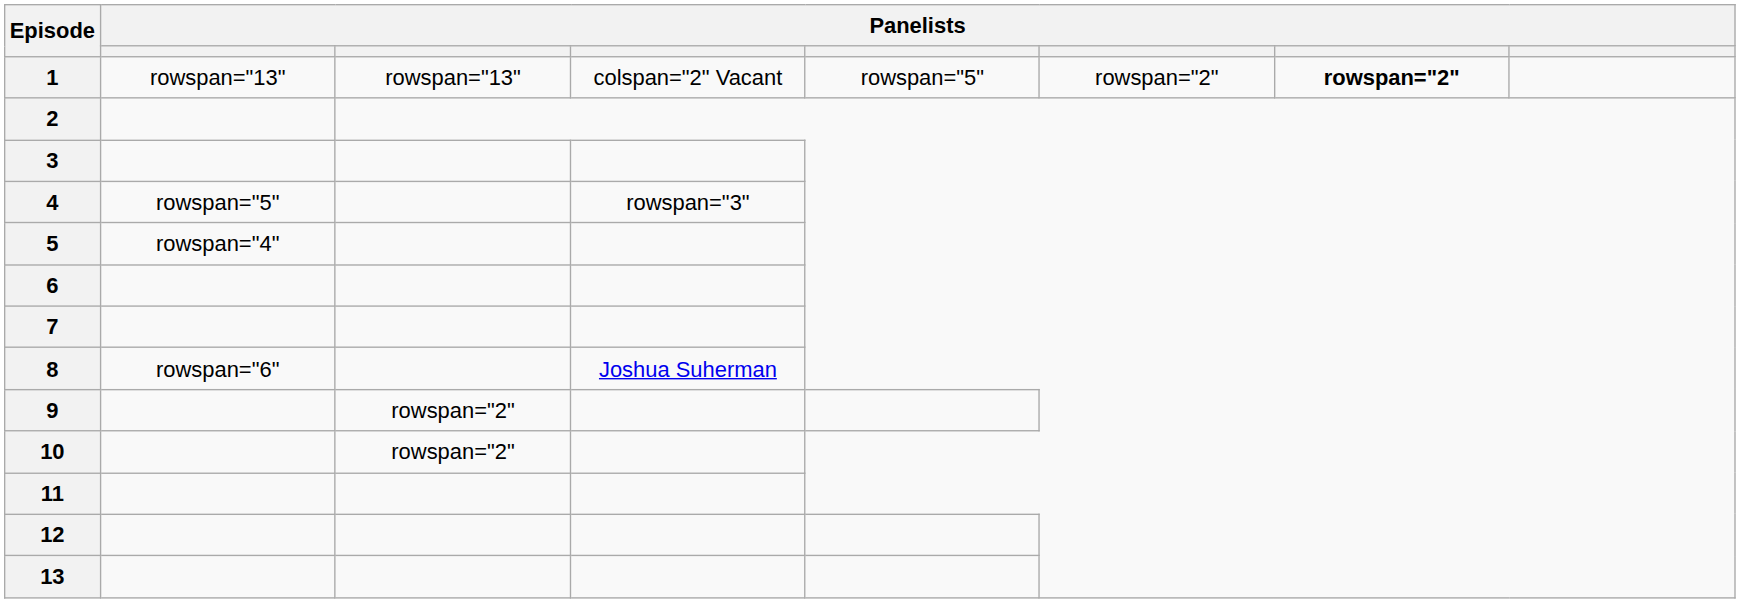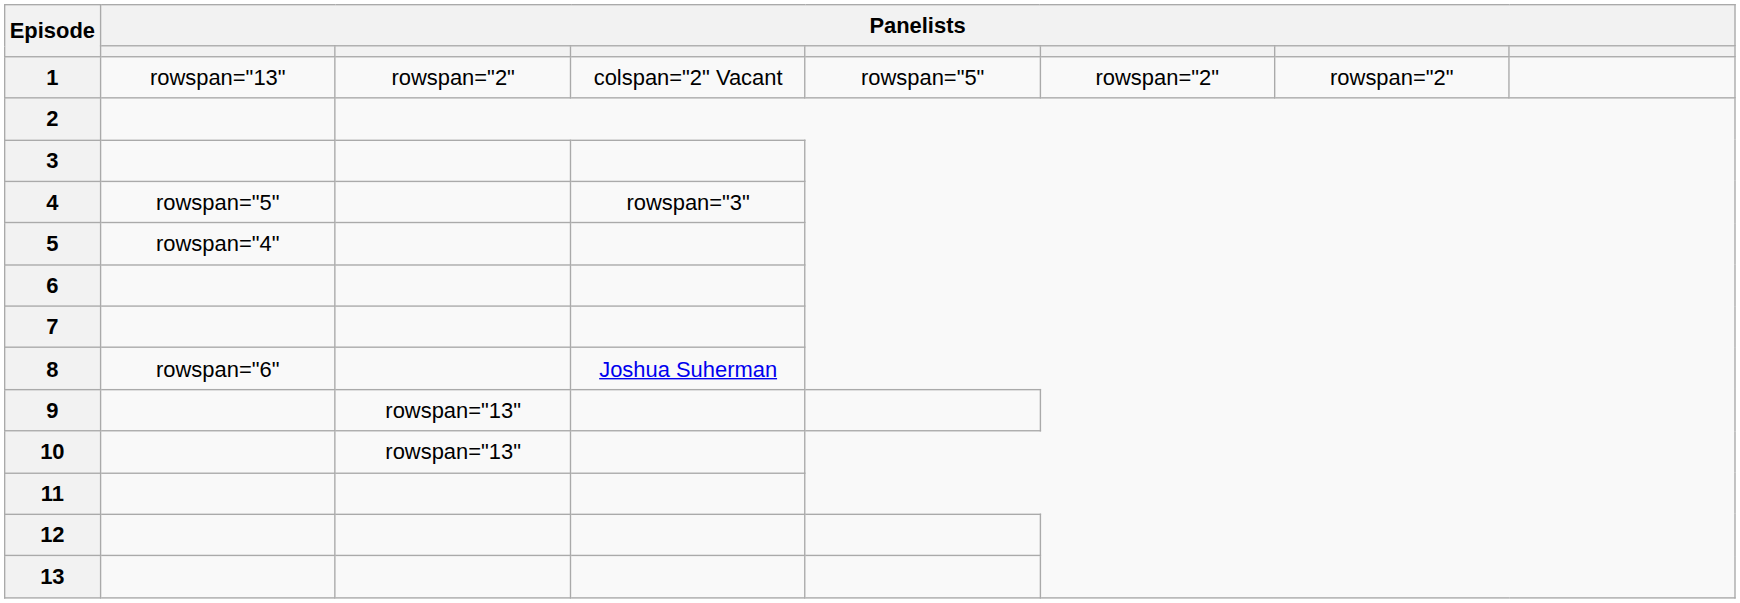(453, 77) rowspan="13" -> (453, 77) rowspan="2"
(1392, 77) bold -> (1392, 77) normal
(453, 410) rowspan="2" -> (453, 410) rowspan="13"
(453, 452) rowspan="2" -> (453, 452) rowspan="13"
